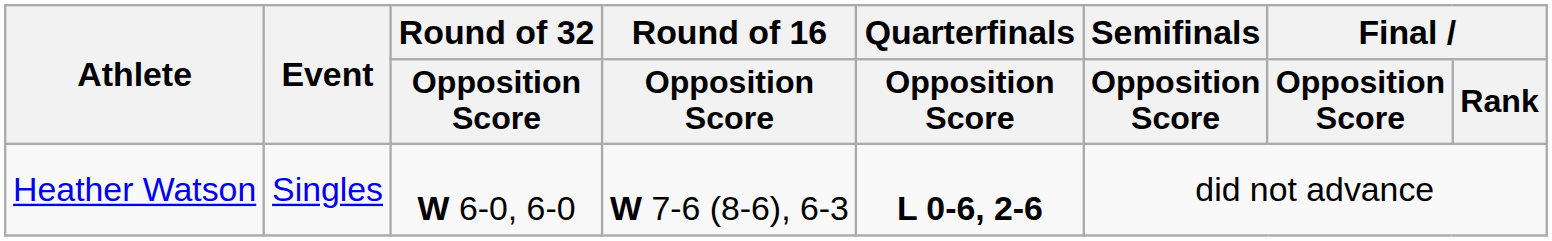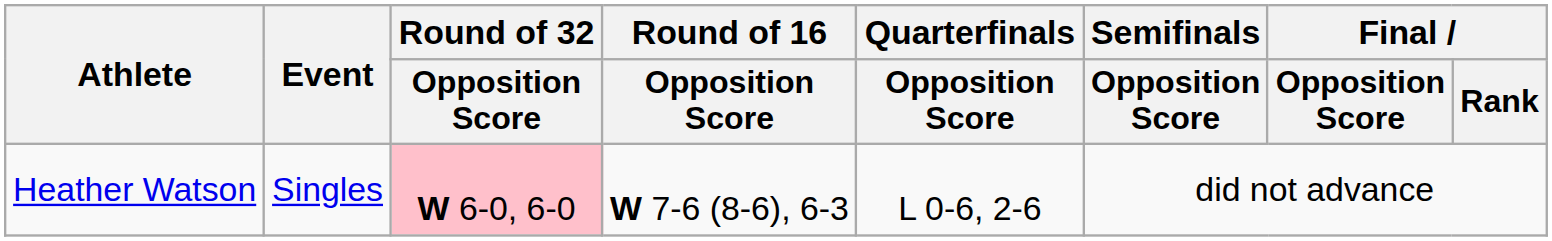(497, 209) no background -> (497, 209) pink background
(970, 209) bold -> (970, 209) normal
